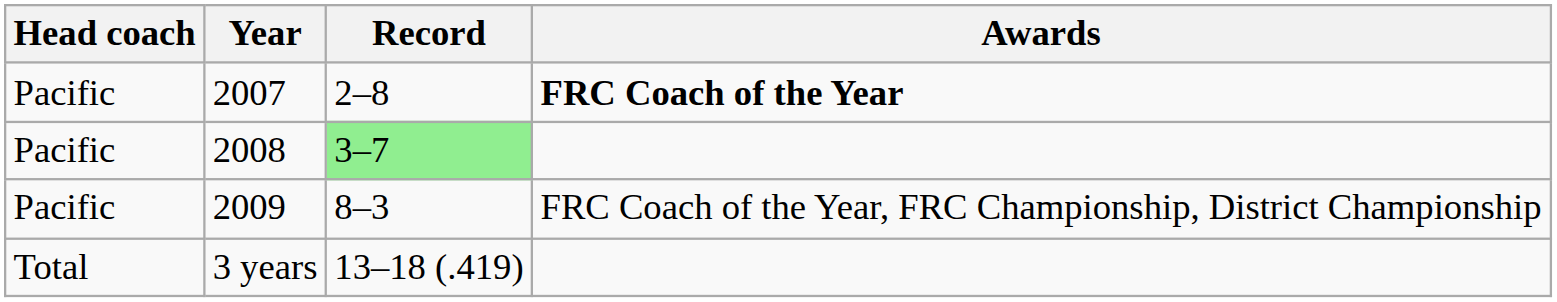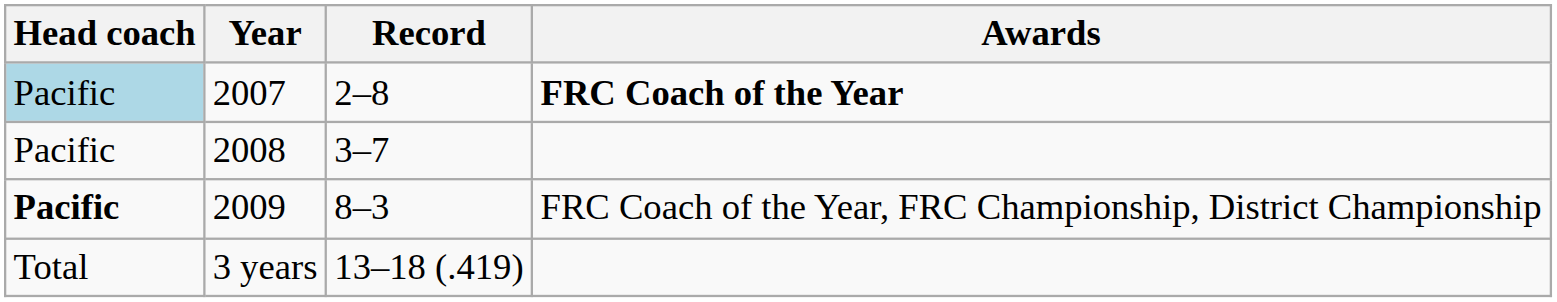(64, 91) no background -> (64, 91) lightblue background
(362, 149) lightgreen background -> (362, 149) no background
(64, 207) normal -> (66, 207) bold
